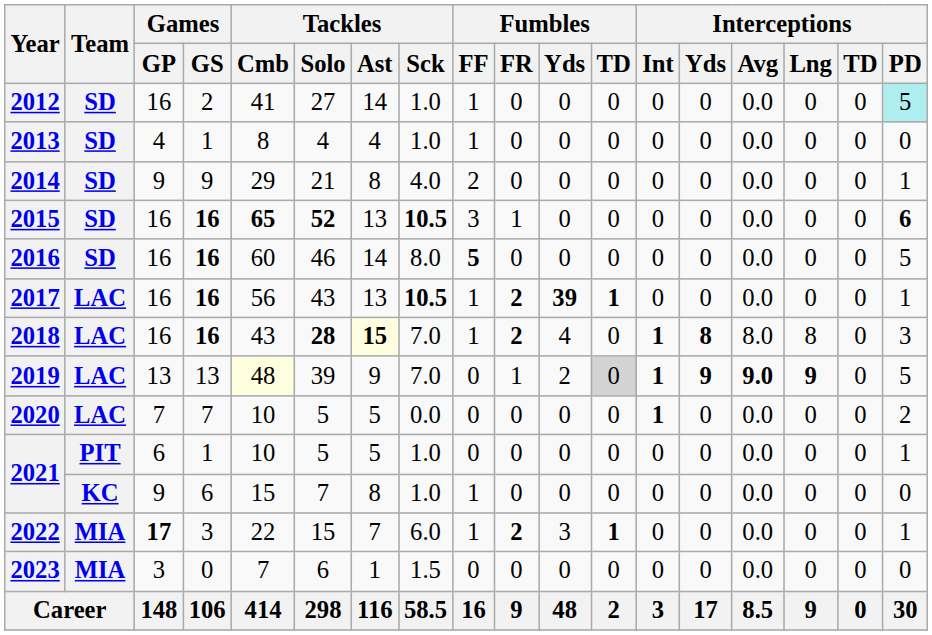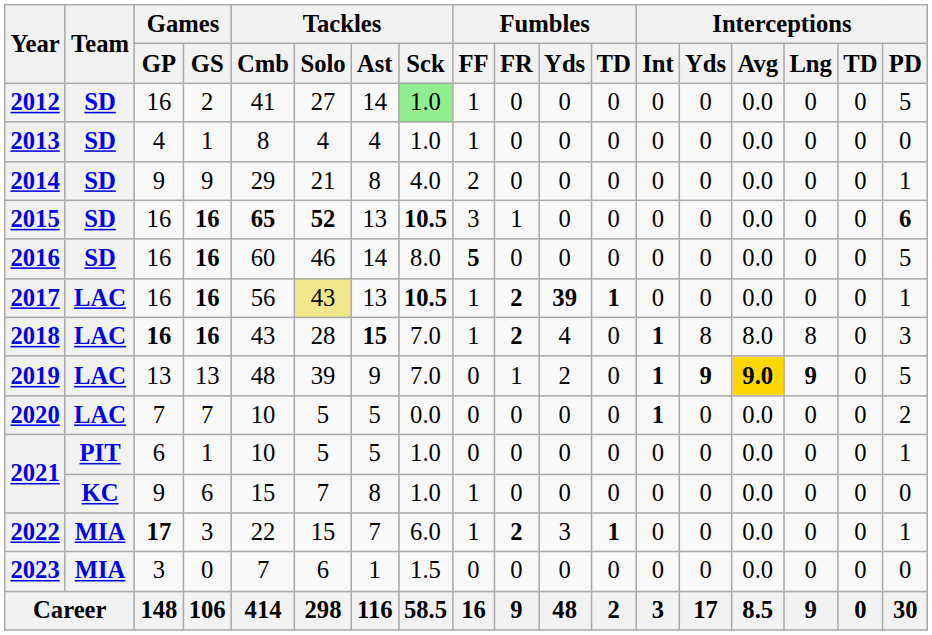(426, 102) no background -> (426, 102) lightgreen background
(905, 102) paleturquoise background -> (905, 102) no background
(323, 297) no background -> (323, 297) khaki background
(159, 336) normal -> (159, 336) bold
(323, 336) bold -> (323, 336) normal
(375, 336) lightyellow background -> (375, 336) no background
(706, 336) bold -> (706, 336) normal
(263, 375) lightyellow background -> (263, 375) no background
(614, 375) lightgrey background -> (614, 375) no background
(758, 375) no background -> (758, 375) gold background
